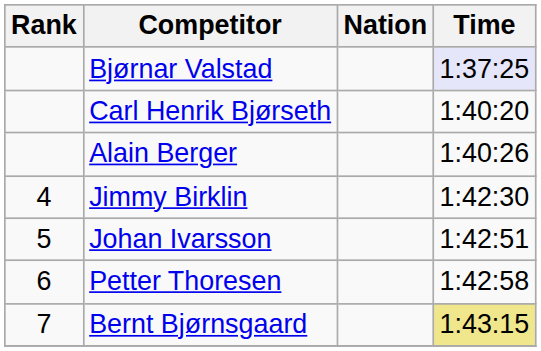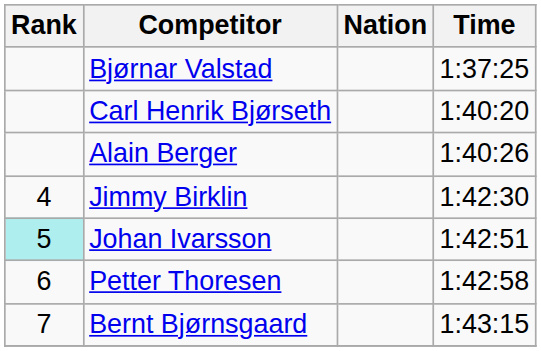(484, 68) lavender background -> (484, 68) no background
(44, 238) no background -> (44, 238) paleturquoise background
(484, 324) khaki background -> (484, 324) no background
